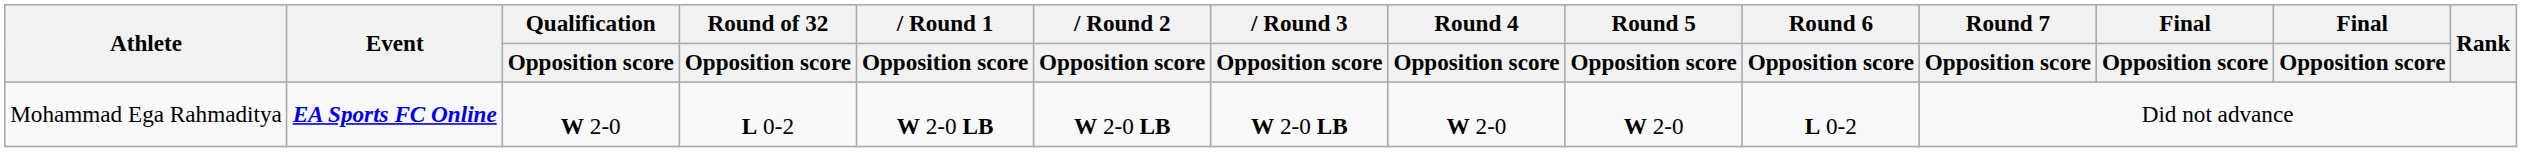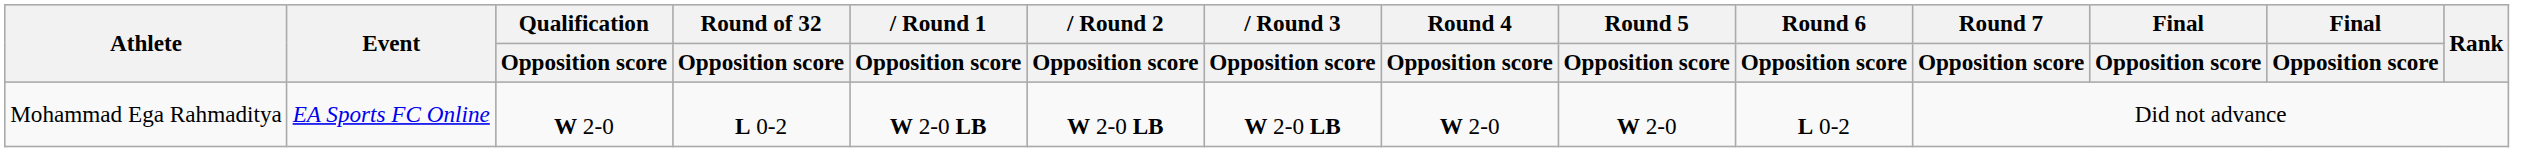(395, 114) bold -> (391, 114) normal
